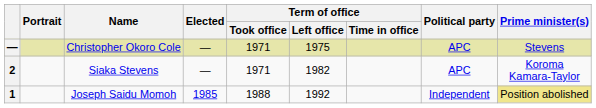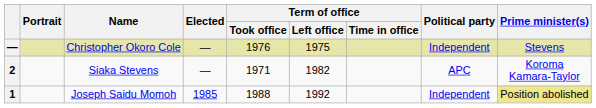(258, 47) 1971 -> (258, 47) 1976
(459, 47) APC -> (459, 47) Independent
